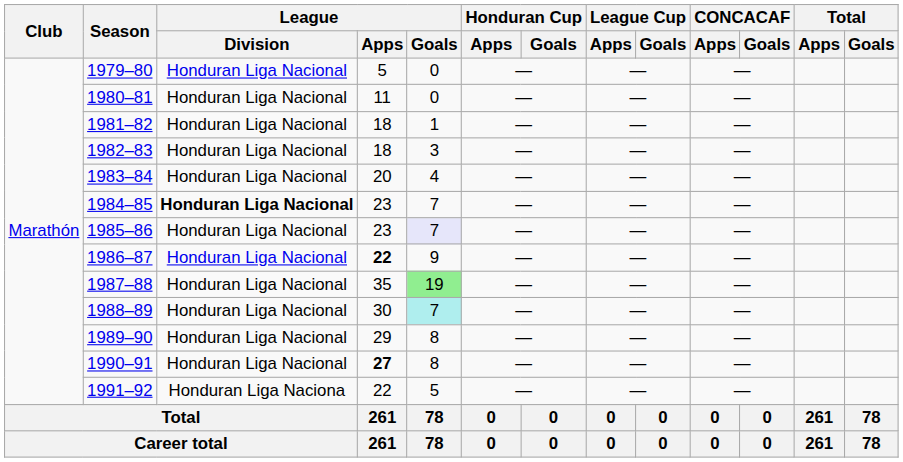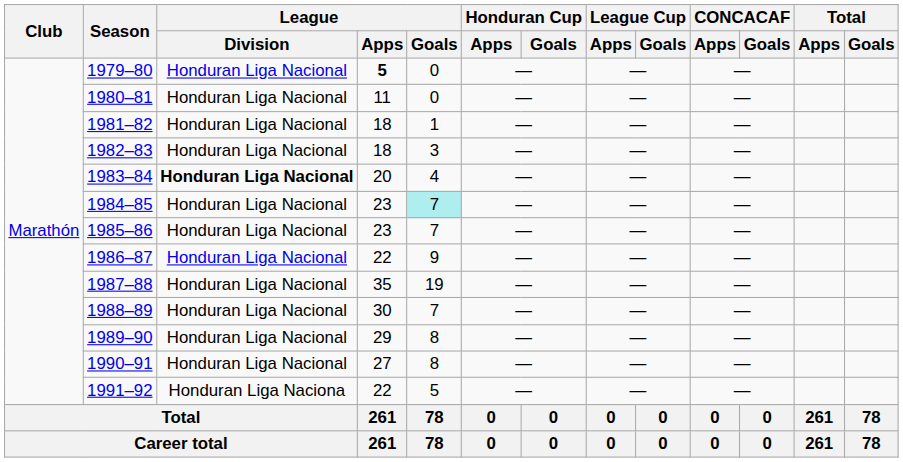(382, 71) normal -> (382, 71) bold
(257, 177) normal -> (257, 177) bold
(257, 204) bold -> (257, 204) normal
(434, 204) no background -> (434, 204) paleturquoise background
(434, 230) lavender background -> (434, 230) no background
(382, 257) bold -> (382, 257) normal
(434, 284) lightgreen background -> (434, 284) no background
(434, 310) paleturquoise background -> (434, 310) no background
(382, 364) bold -> (382, 364) normal
